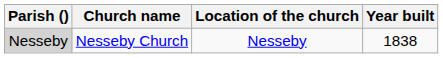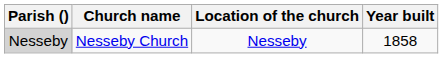(400, 40) 1838 -> (400, 40) 1858
